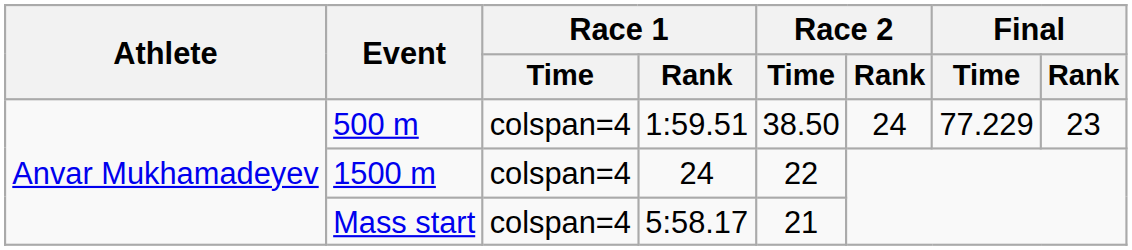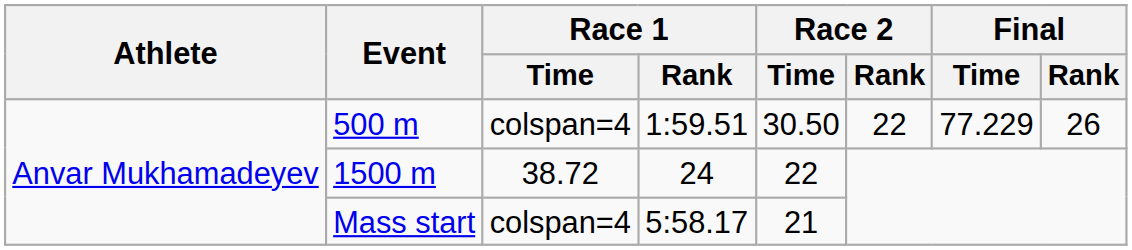(801, 124) 38.50 -> (801, 124) 30.50
(890, 124) 24 -> (890, 124) 22
(1083, 124) 23 -> (1083, 124) 26
(560, 173) colspan=4 -> (560, 173) 38.72
